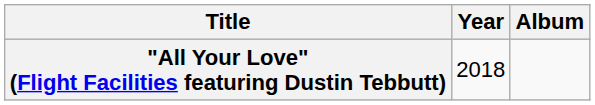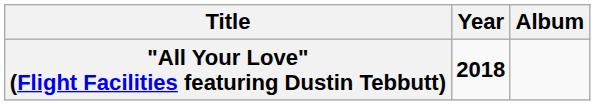(481, 69) normal -> (481, 69) bold
